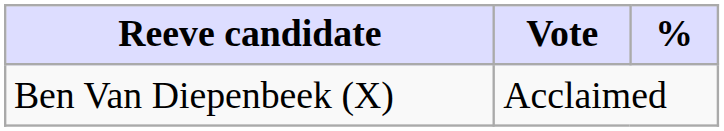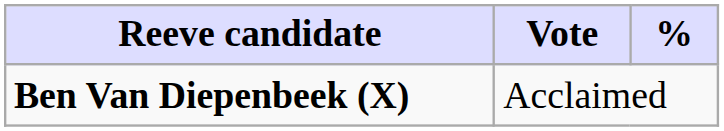(204, 94) normal -> (212, 94) bold
